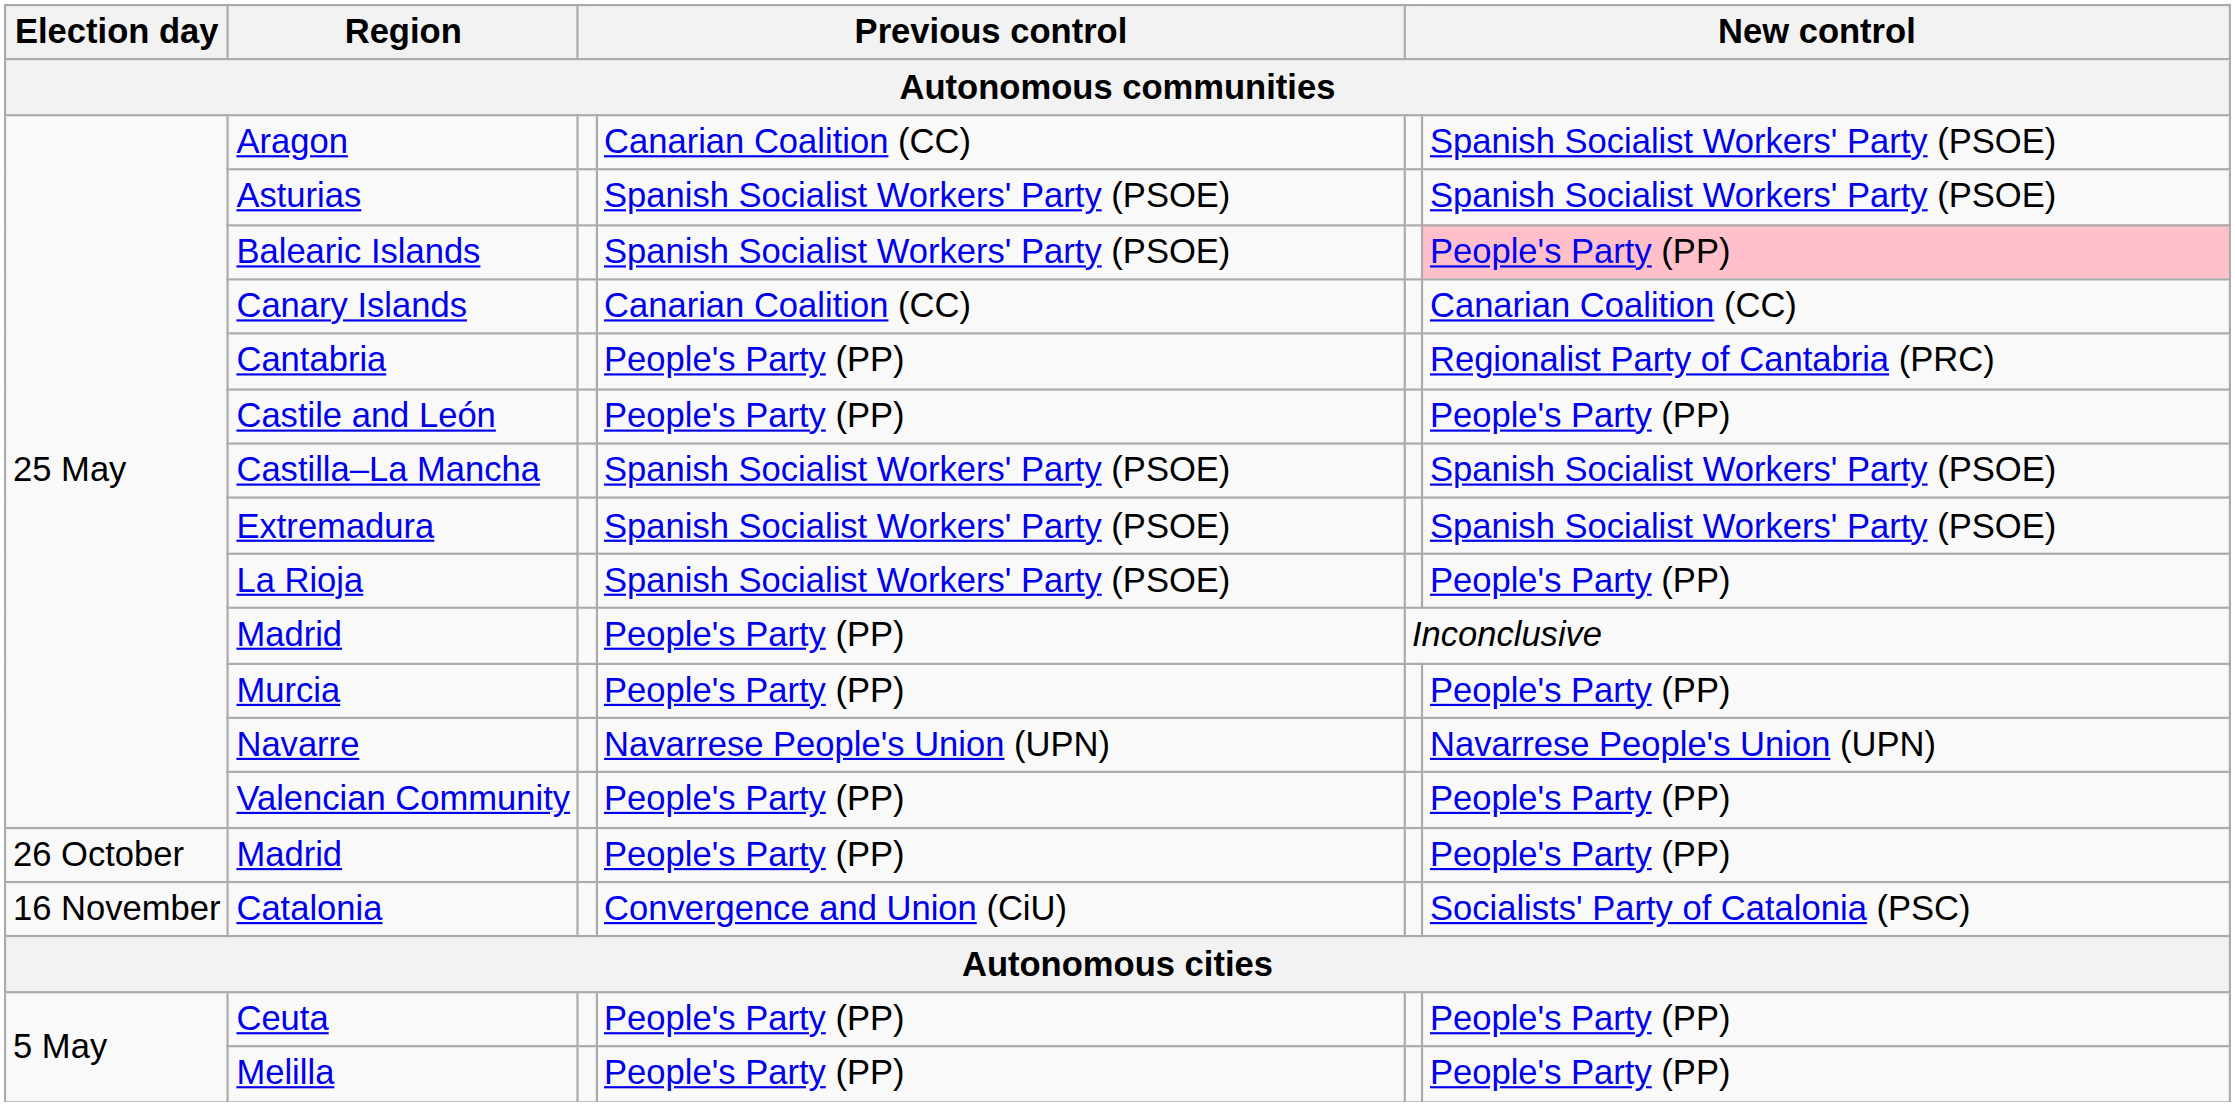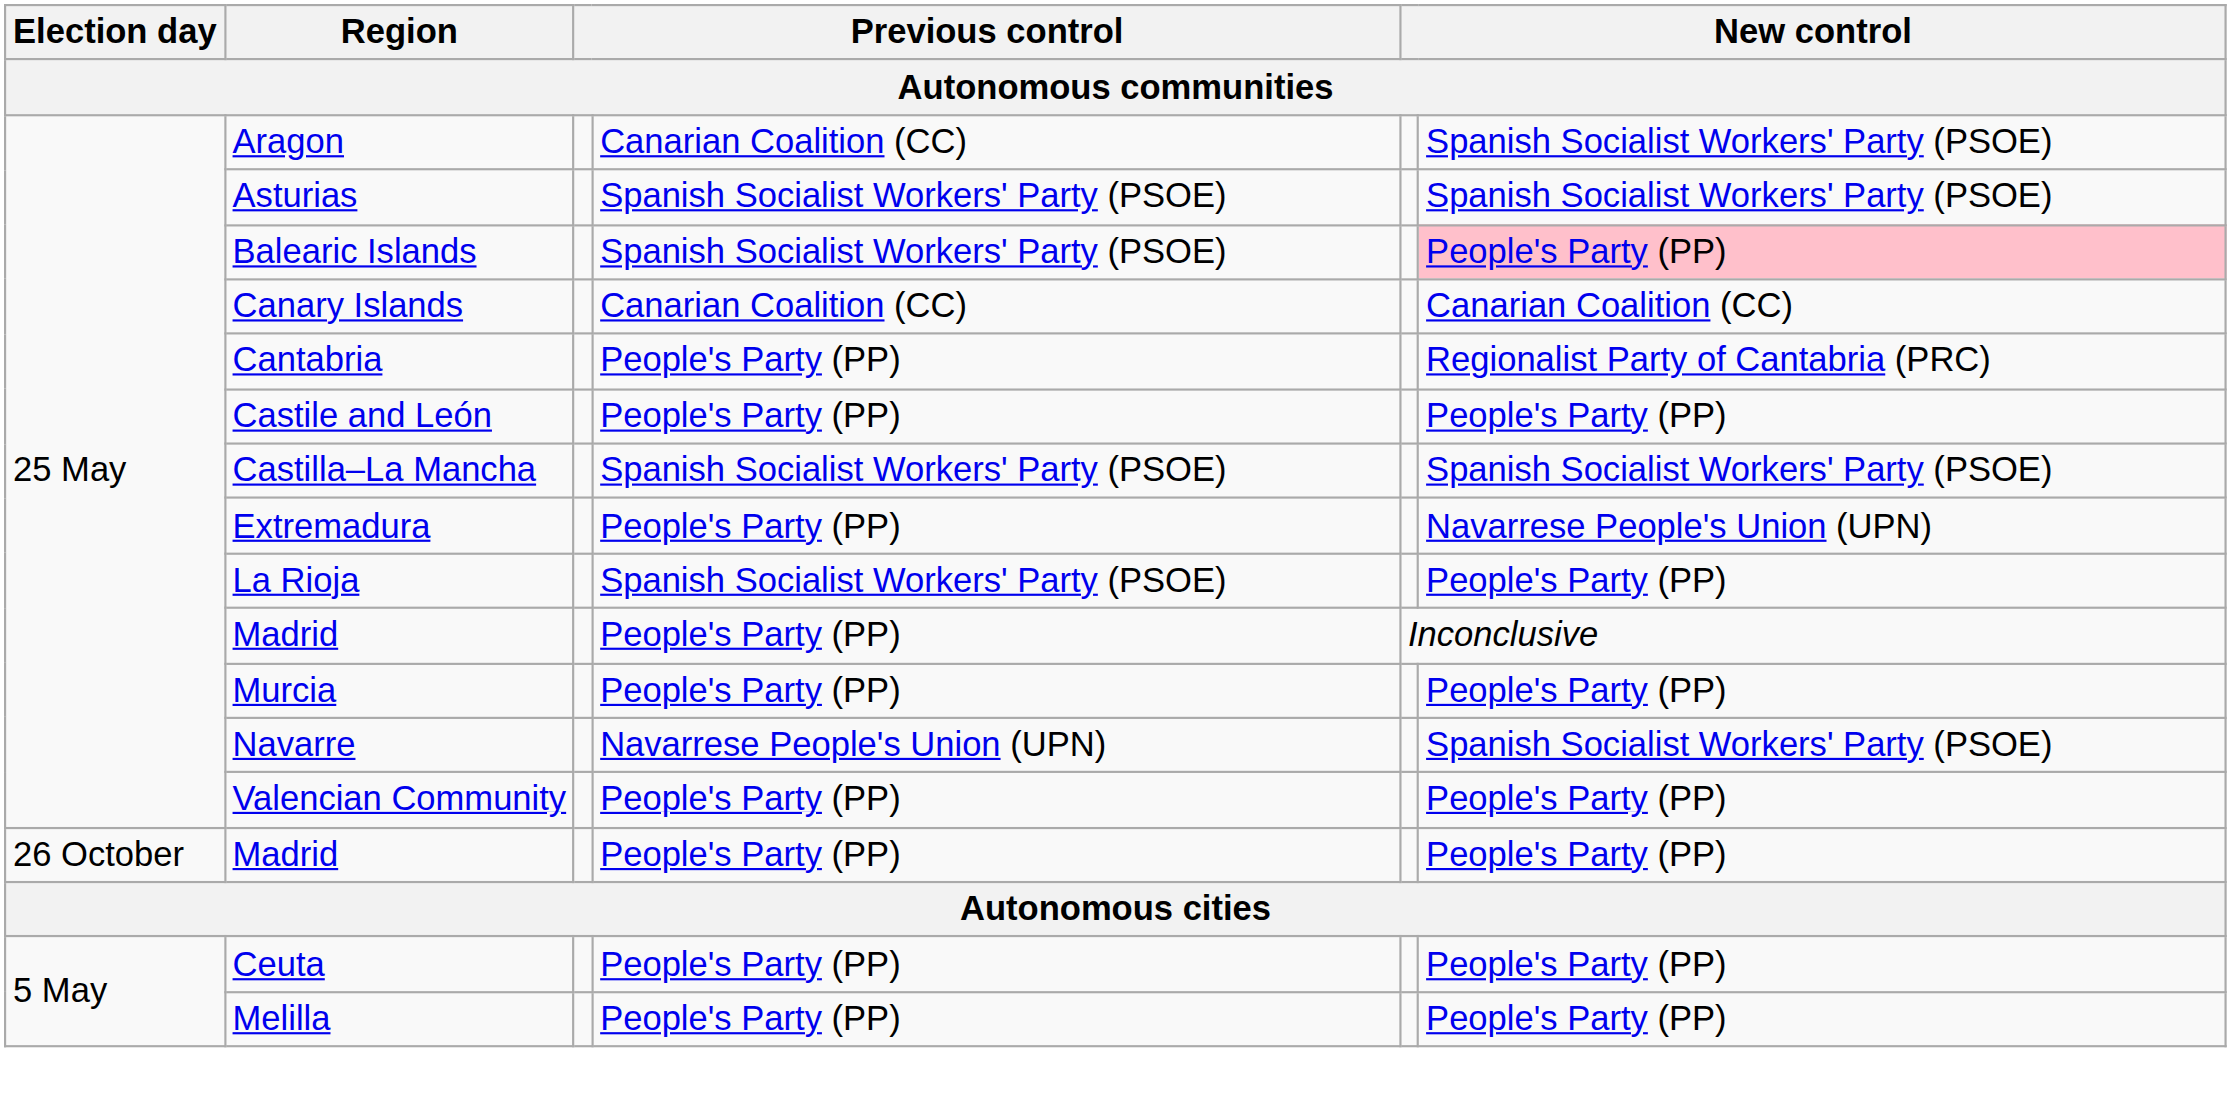(917, 525) Spanish Socialist Workers' Party (PSOE) -> (750, 525) People's Party (PP)
(1743, 525) Spanish Socialist Workers' Party (PSOE) -> (1679, 525) Navarrese People's Union (UPN)
(1683, 744) Navarrese People's Union (UPN) -> (1739, 744) Spanish Socialist Workers' Party (PSOE)
- row: (117, 908)
